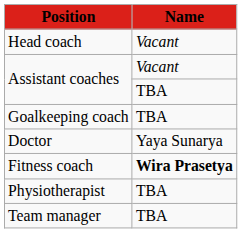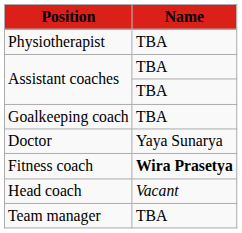(45, 41) Head coach -> (56, 41) Physiotherapist
(157, 41) Vacant -> (152, 41) TBA
(157, 66) Vacant -> (152, 66) TBA
(56, 191) Physiotherapist -> (45, 191) Head coach
(152, 191) TBA -> (157, 191) Vacant
